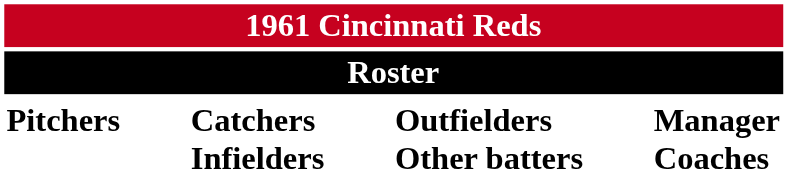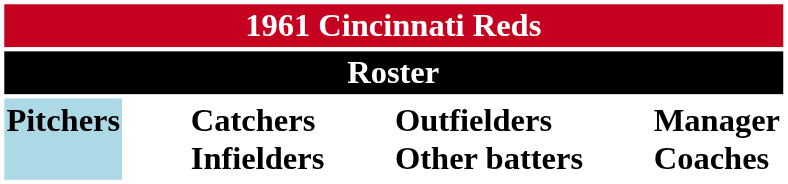(63, 119) no background -> (63, 119) lightblue background
